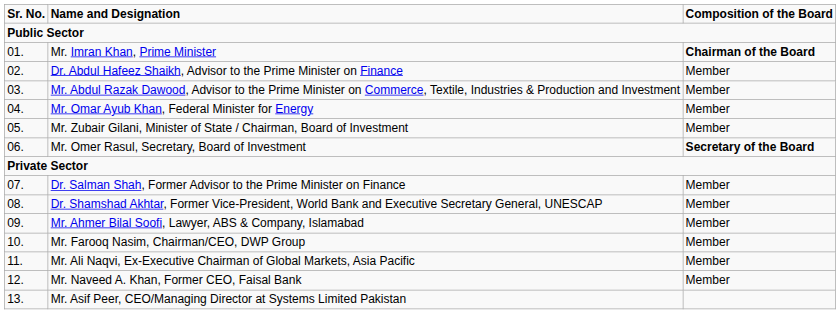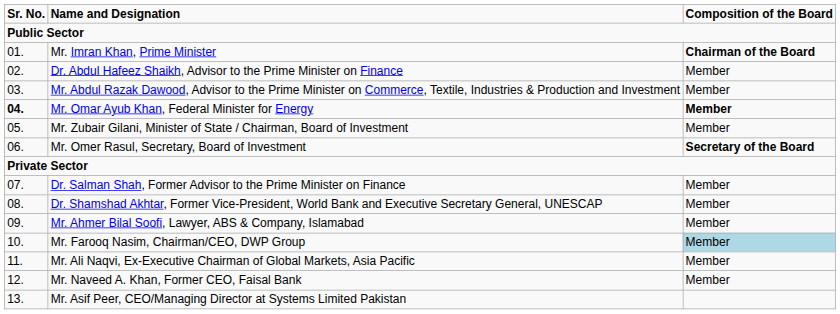(15, 109) normal -> (15, 109) bold
(708, 109) normal -> (709, 109) bold
(708, 242) no background -> (708, 242) lightblue background
